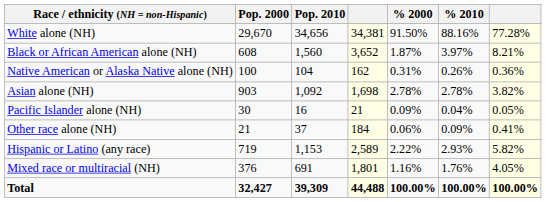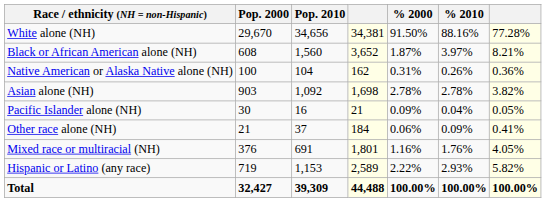rows swapped: (83, 168) <-> (79, 149)
